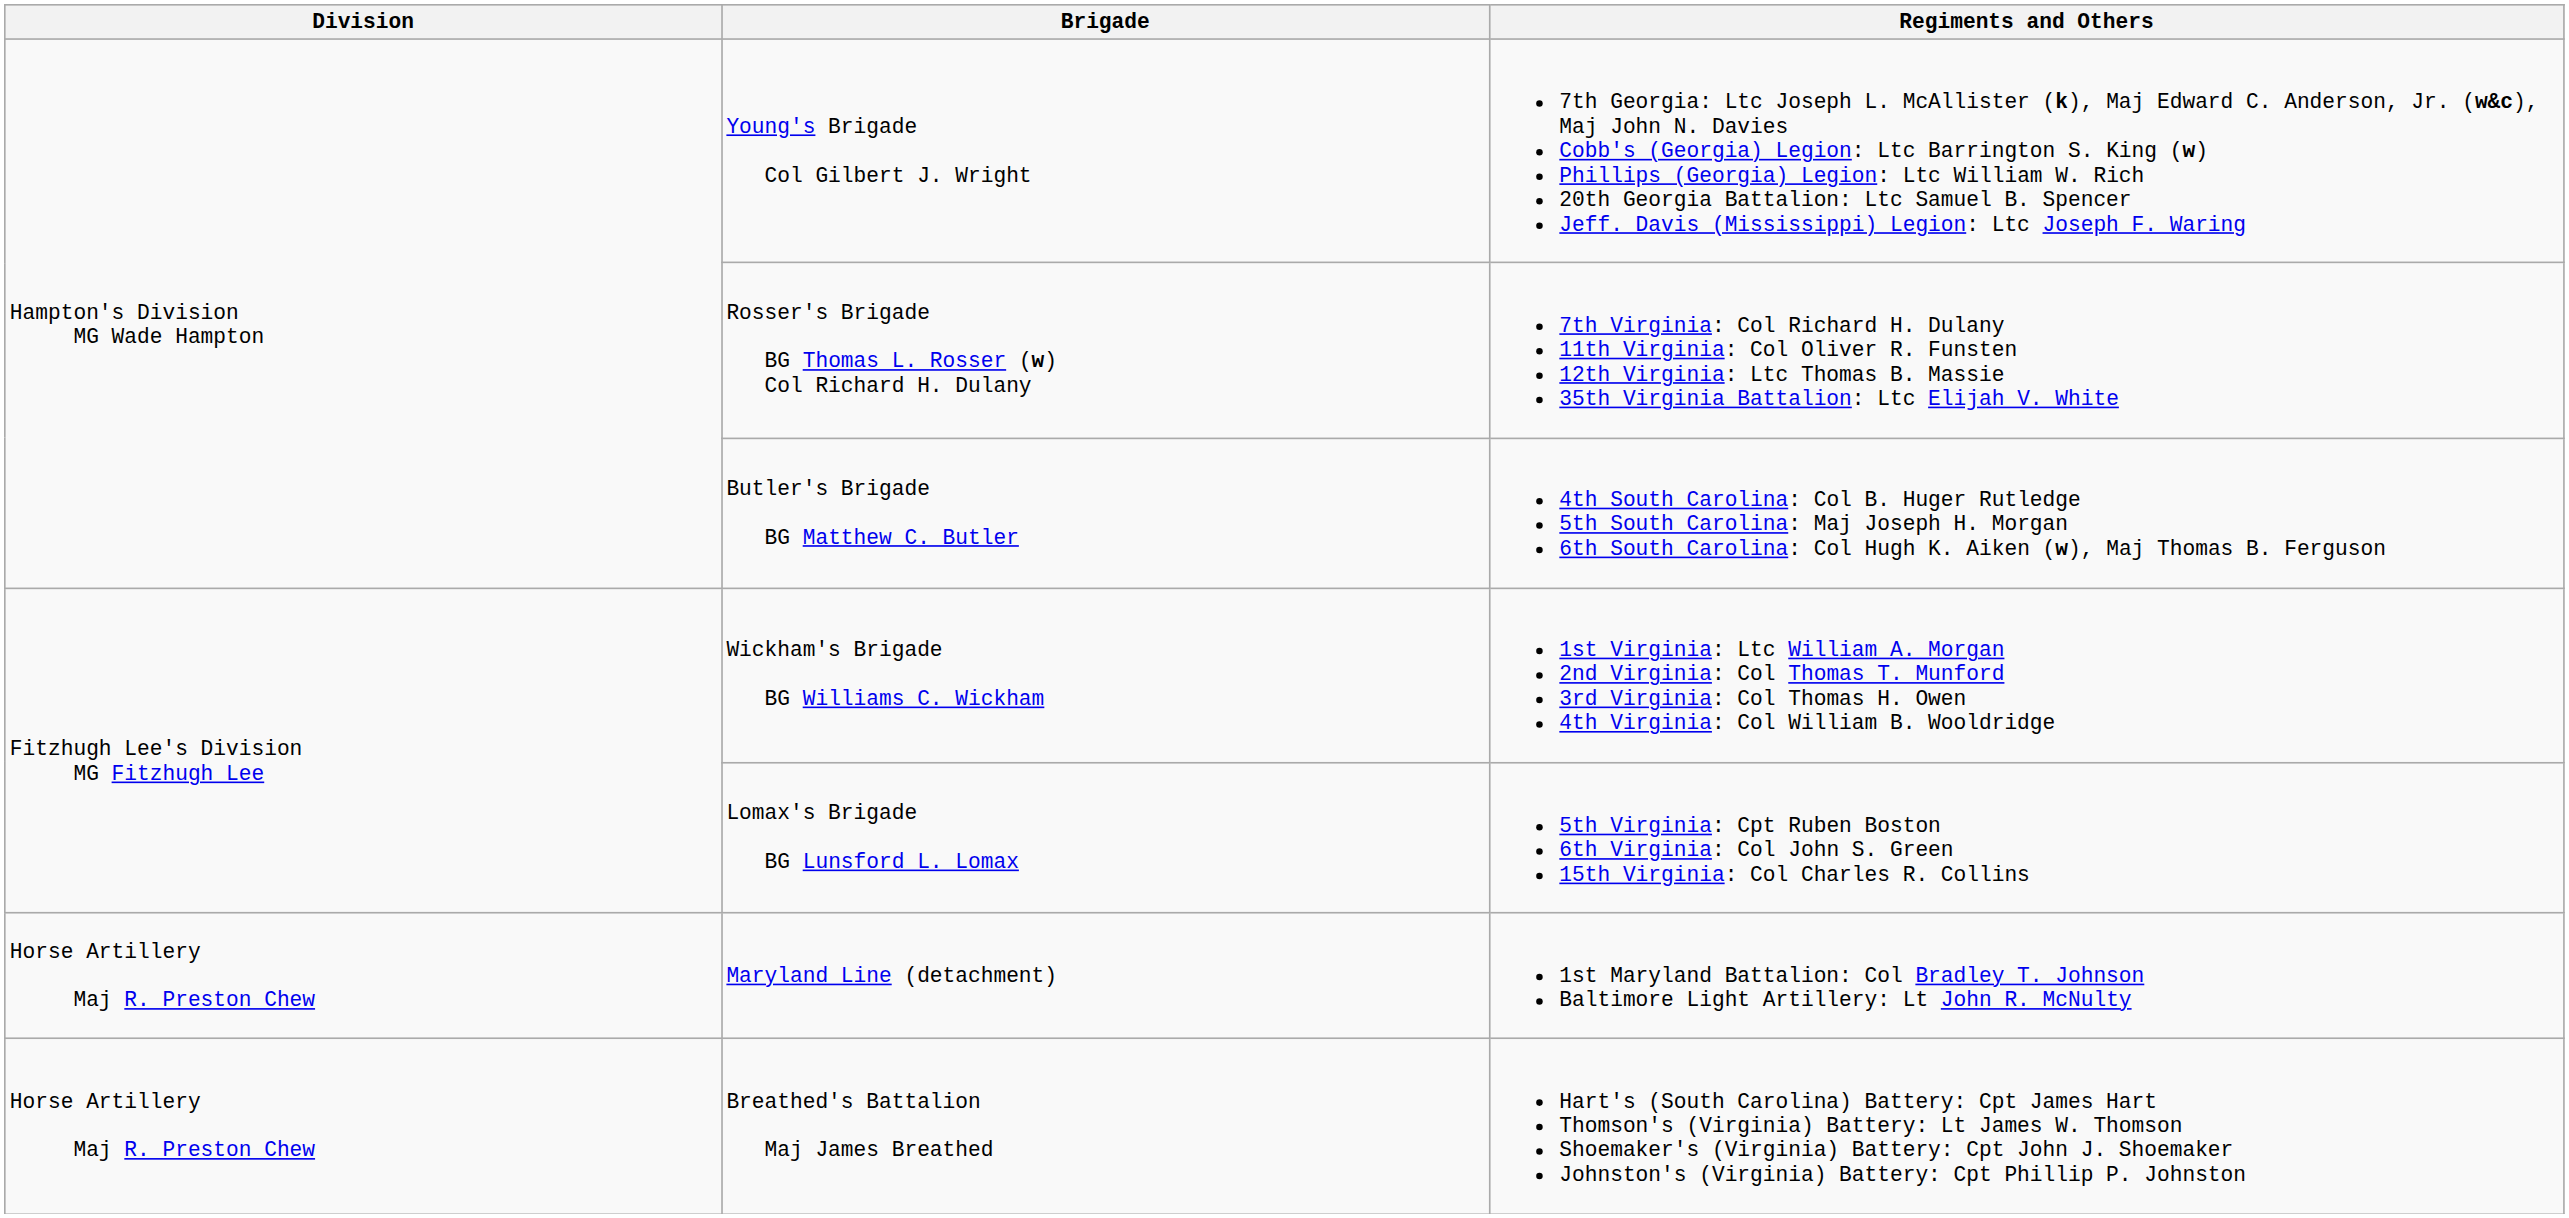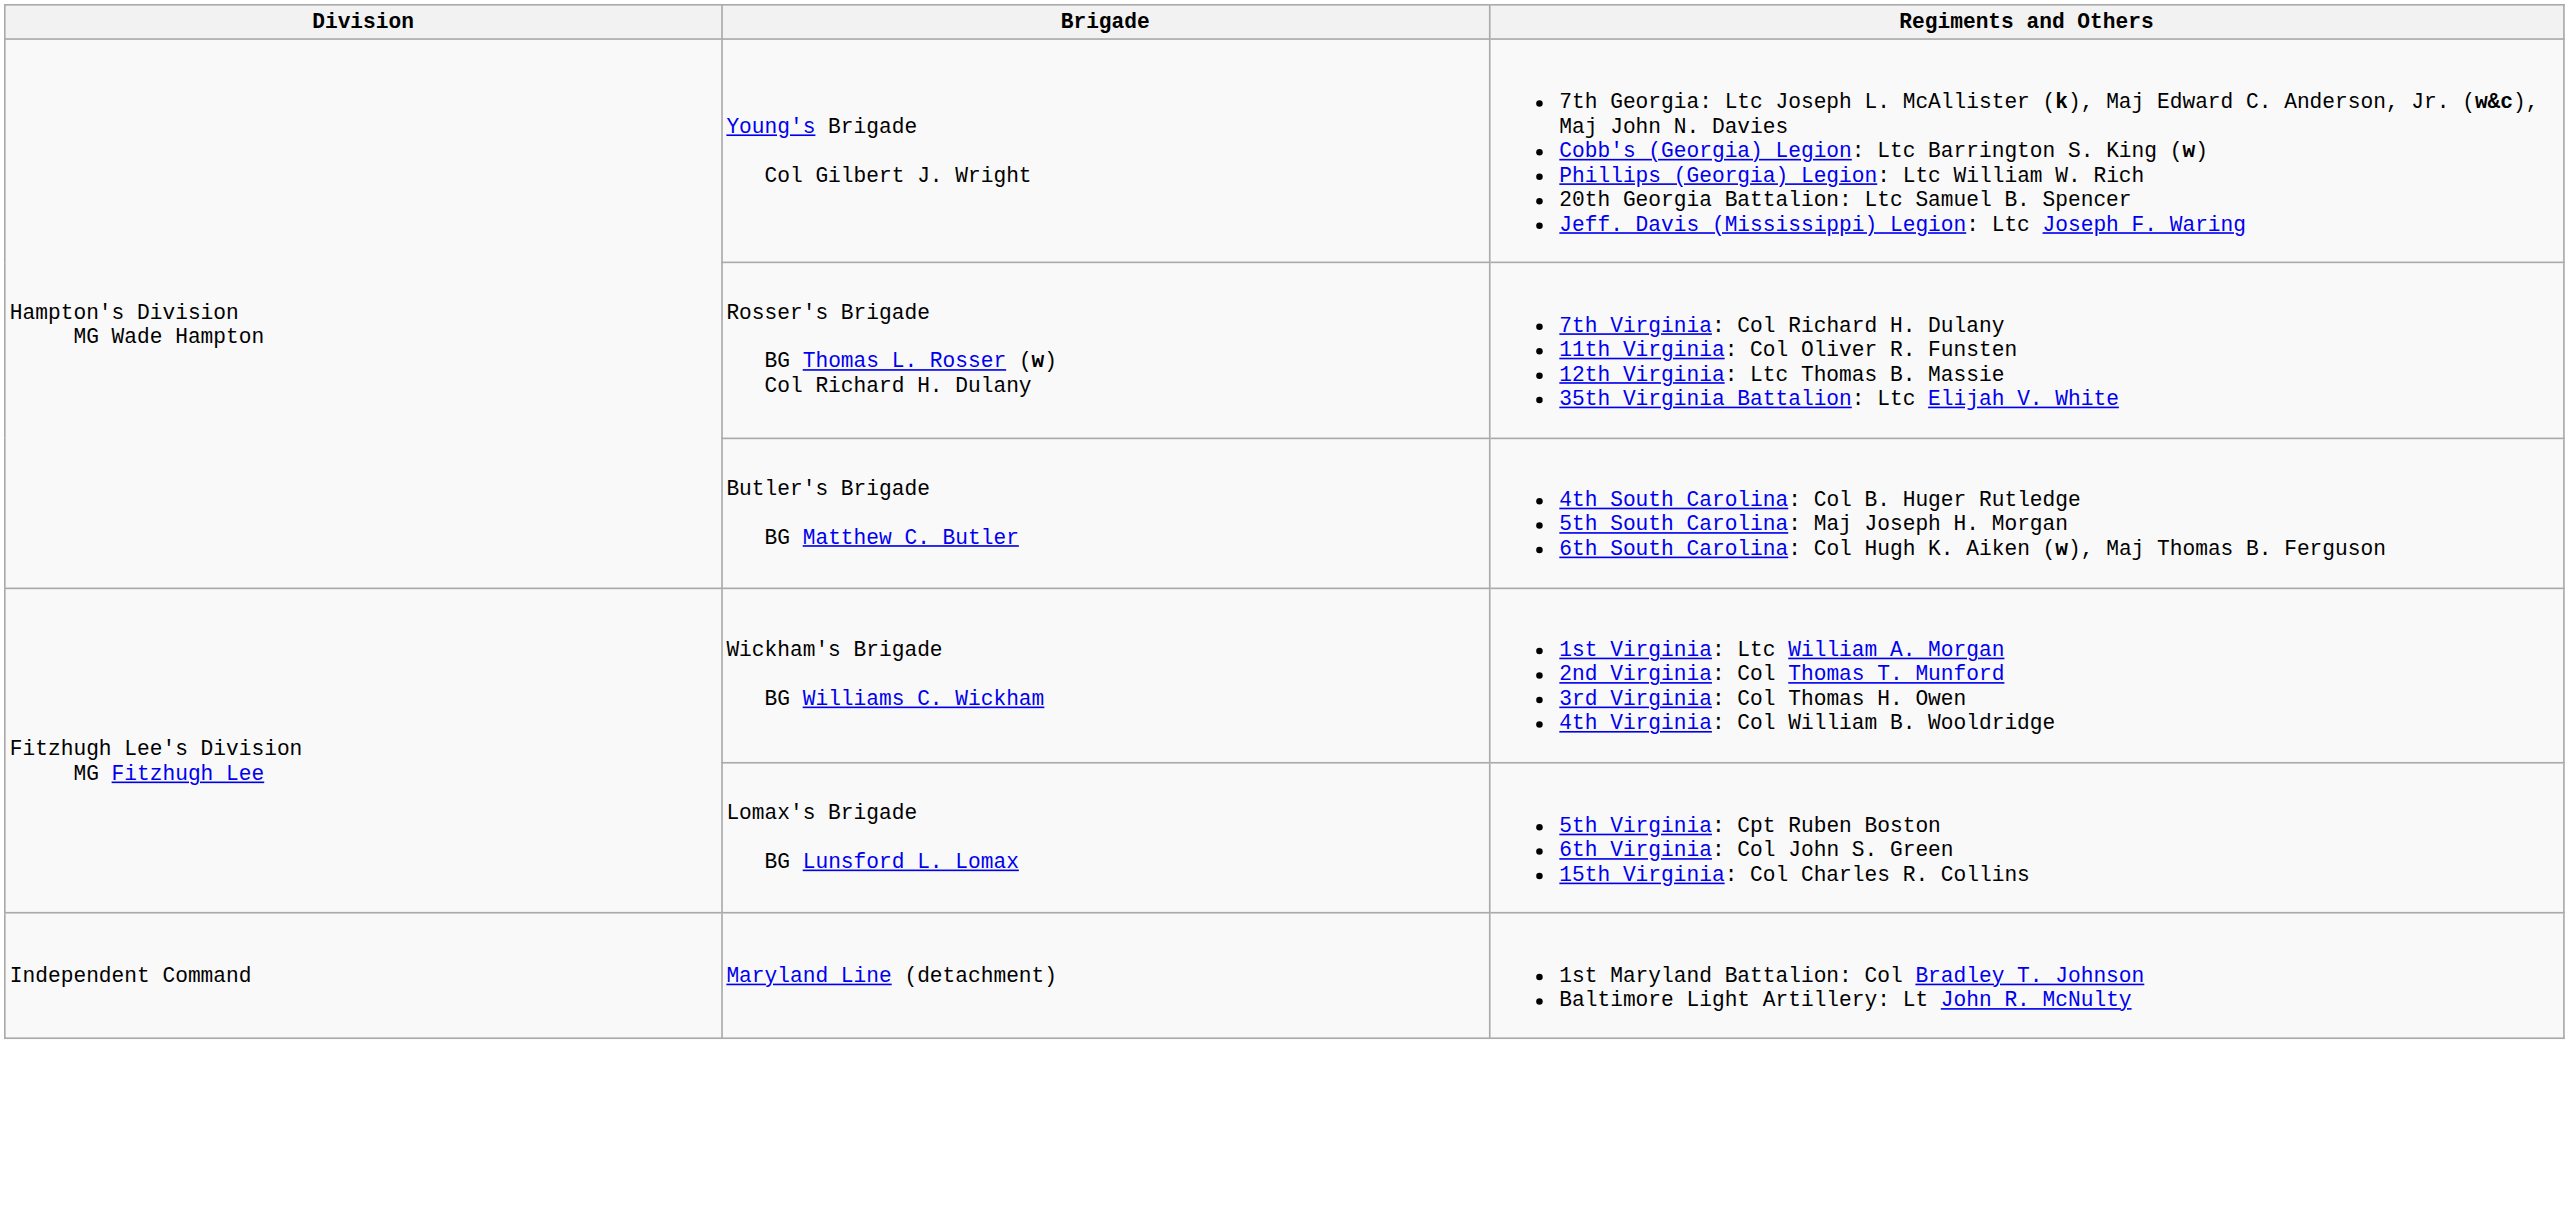(162, 976) Horse Artillery Maj R. Preston Chew -> (131, 976) Independent Command
- row: (860, 1126)
